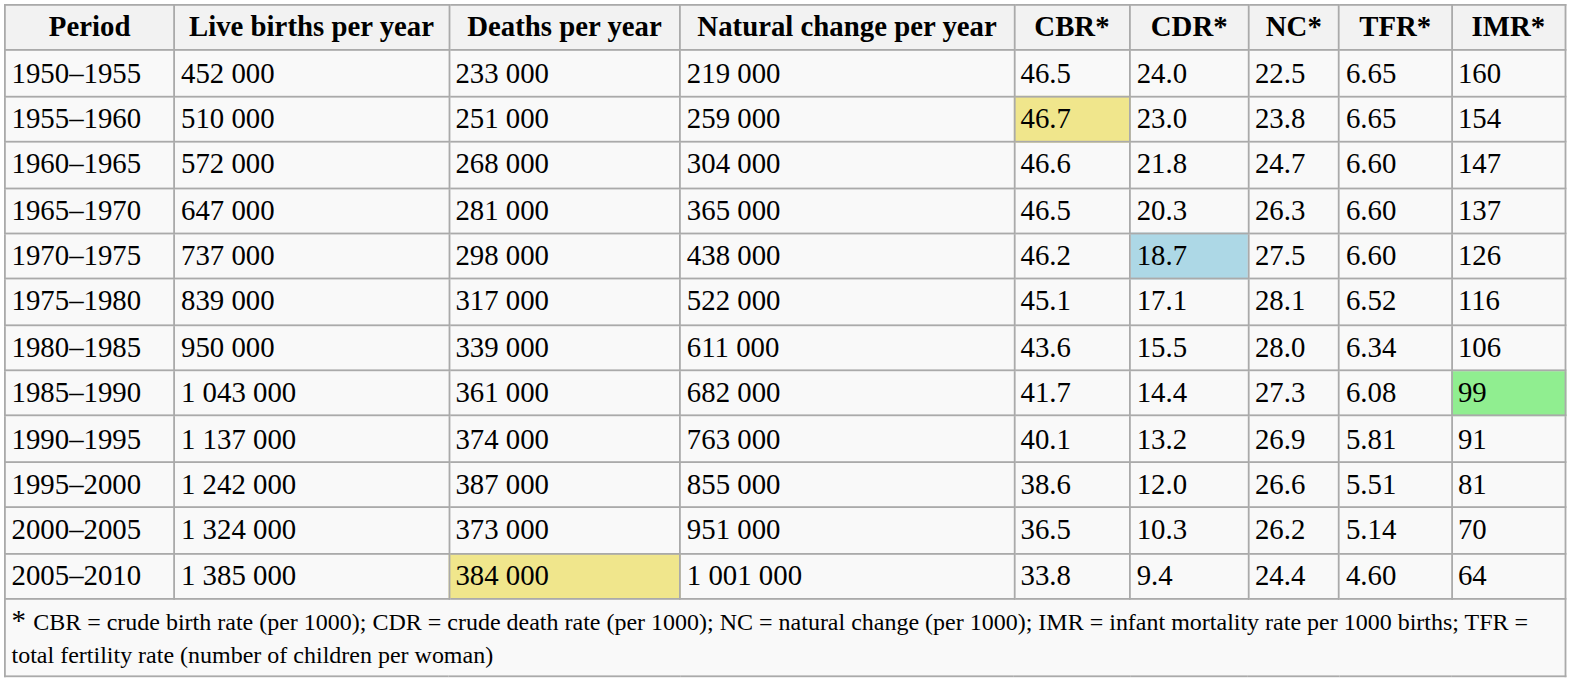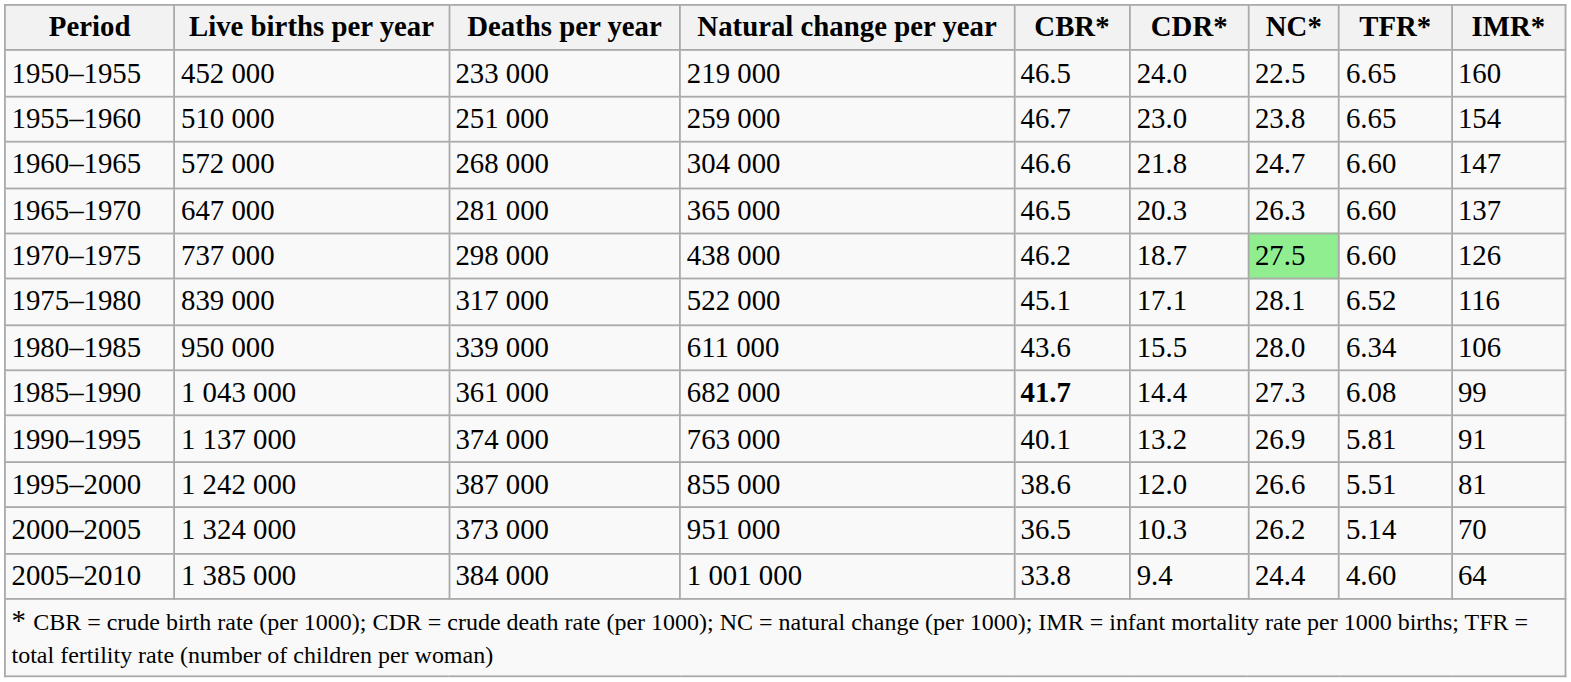(1046, 118) khaki background -> (1046, 118) no background
(1162, 255) lightblue background -> (1162, 255) no background
(1280, 255) no background -> (1280, 255) lightgreen background
(1046, 392) normal -> (1046, 392) bold
(1472, 392) lightgreen background -> (1472, 392) no background
(502, 575) khaki background -> (502, 575) no background
